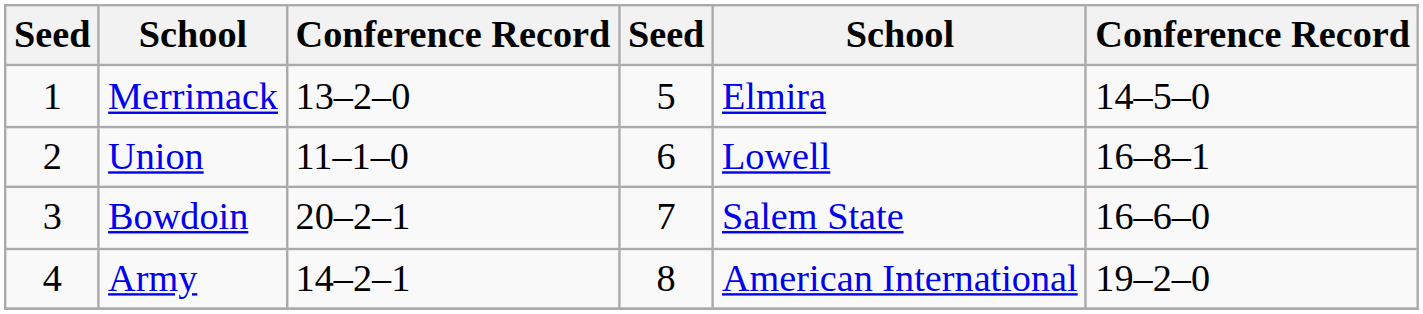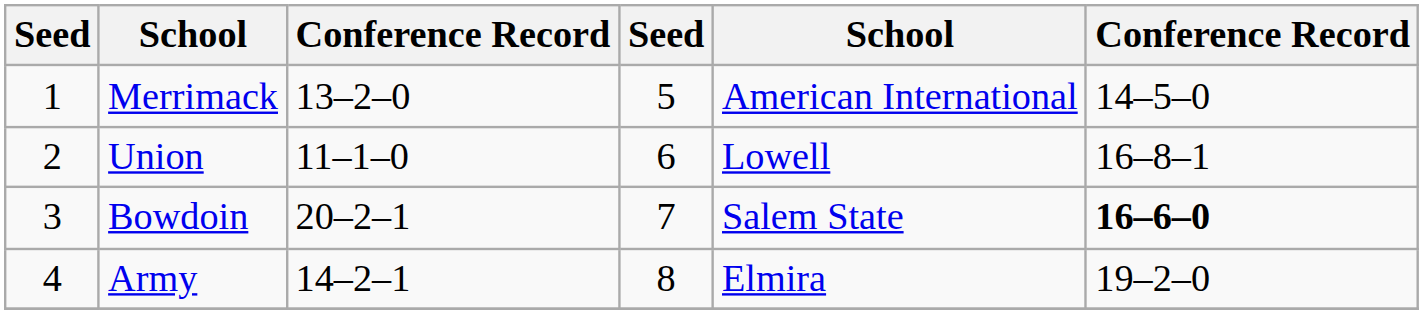(774, 95) Elmira -> (900, 95) American International
(1153, 216) normal -> (1153, 216) bold
(900, 277) American International -> (774, 277) Elmira
